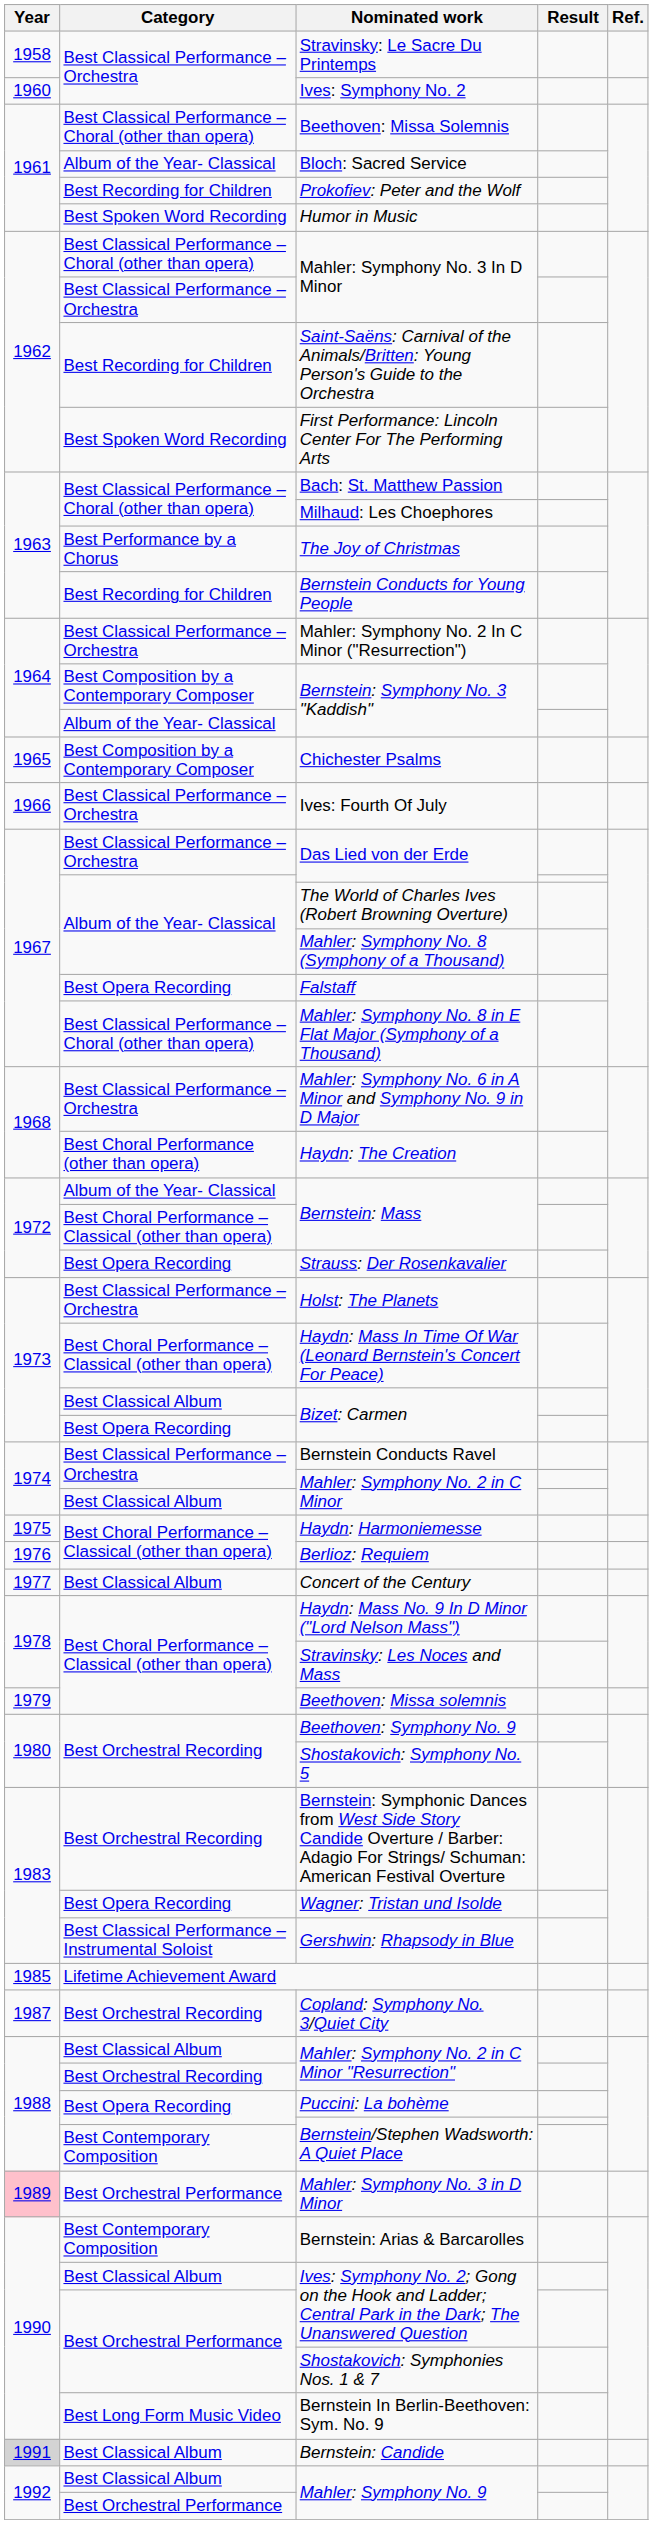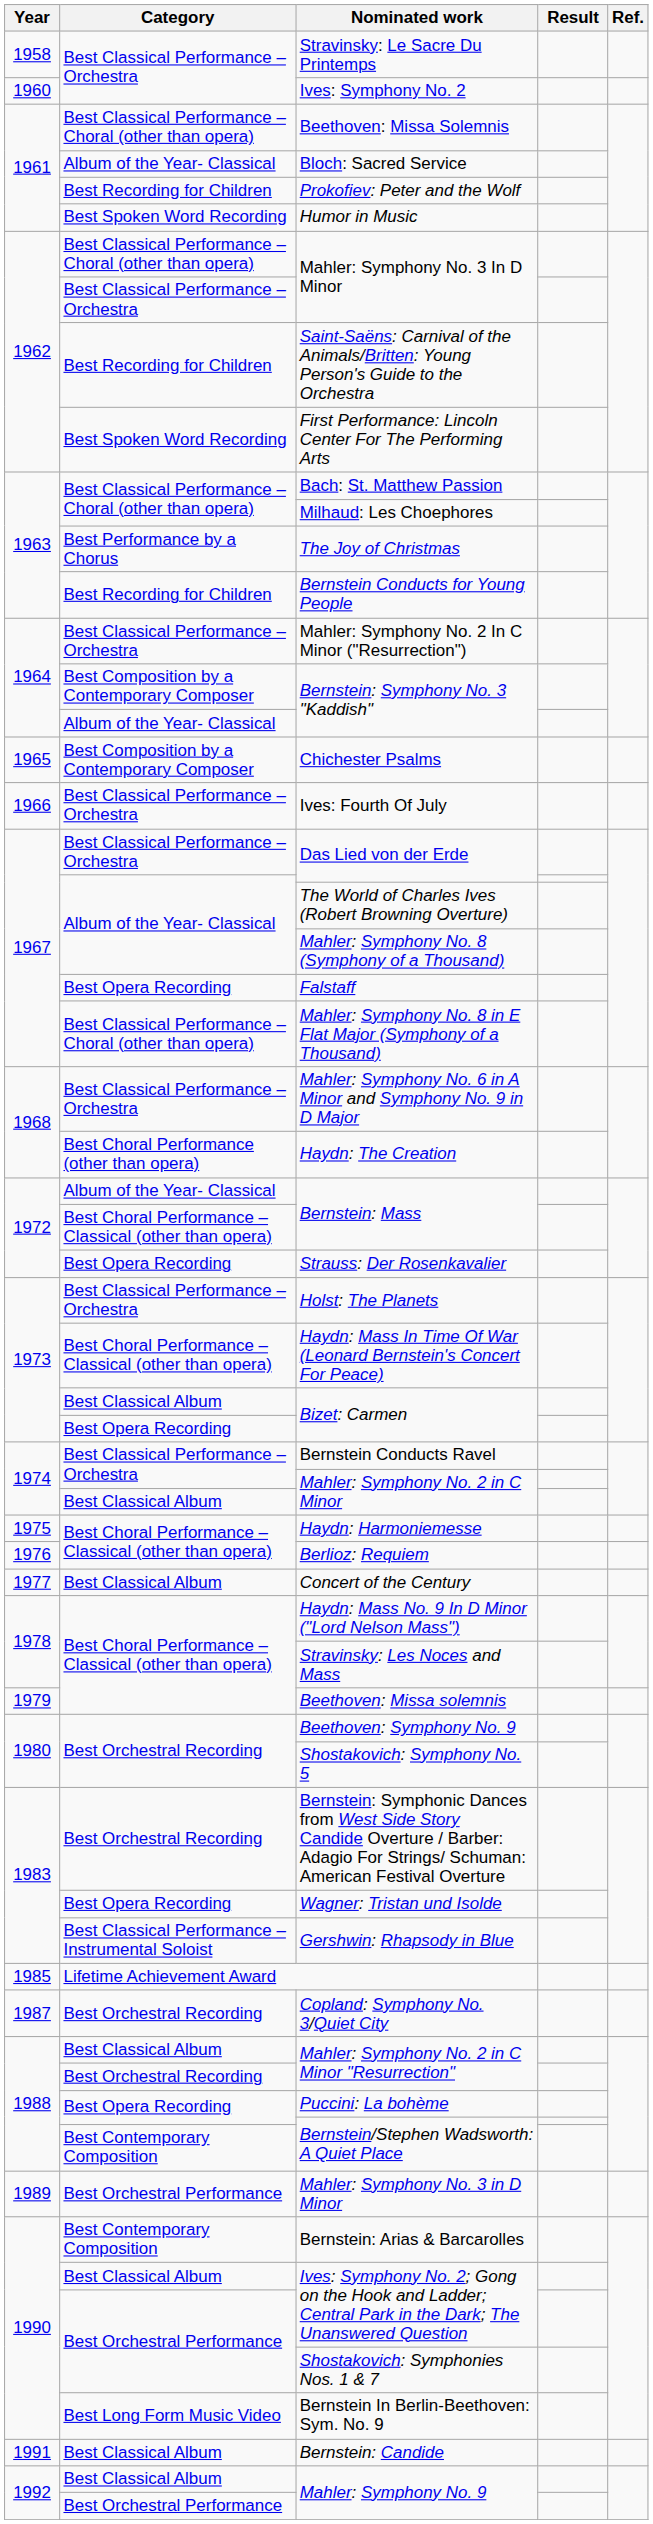(32, 2193) pink background -> (32, 2193) no background
(32, 2452) lightgrey background -> (32, 2452) no background
